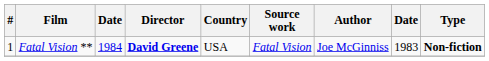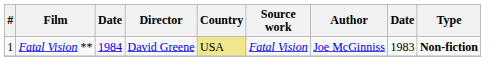(163, 46) bold -> (161, 46) normal
(216, 46) no background -> (212, 46) khaki background
